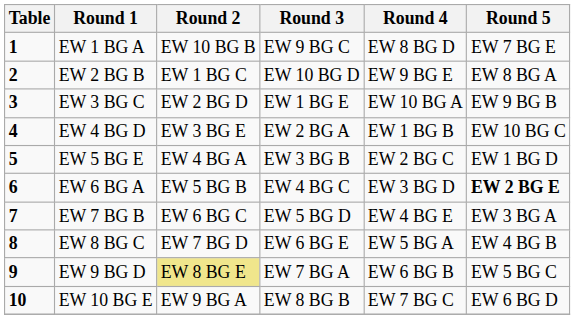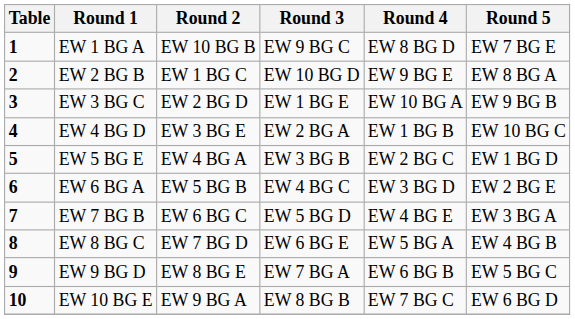(515, 187) bold -> (513, 187) normal
(203, 272) khaki background -> (203, 272) no background
